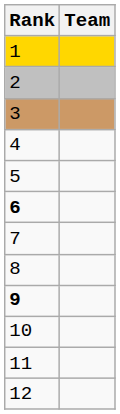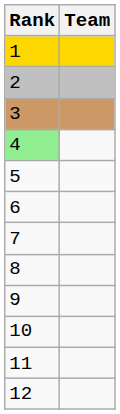(15, 145) no background -> (15, 145) lightgreen background
(15, 207) bold -> (15, 207) normal
(15, 301) bold -> (15, 301) normal
